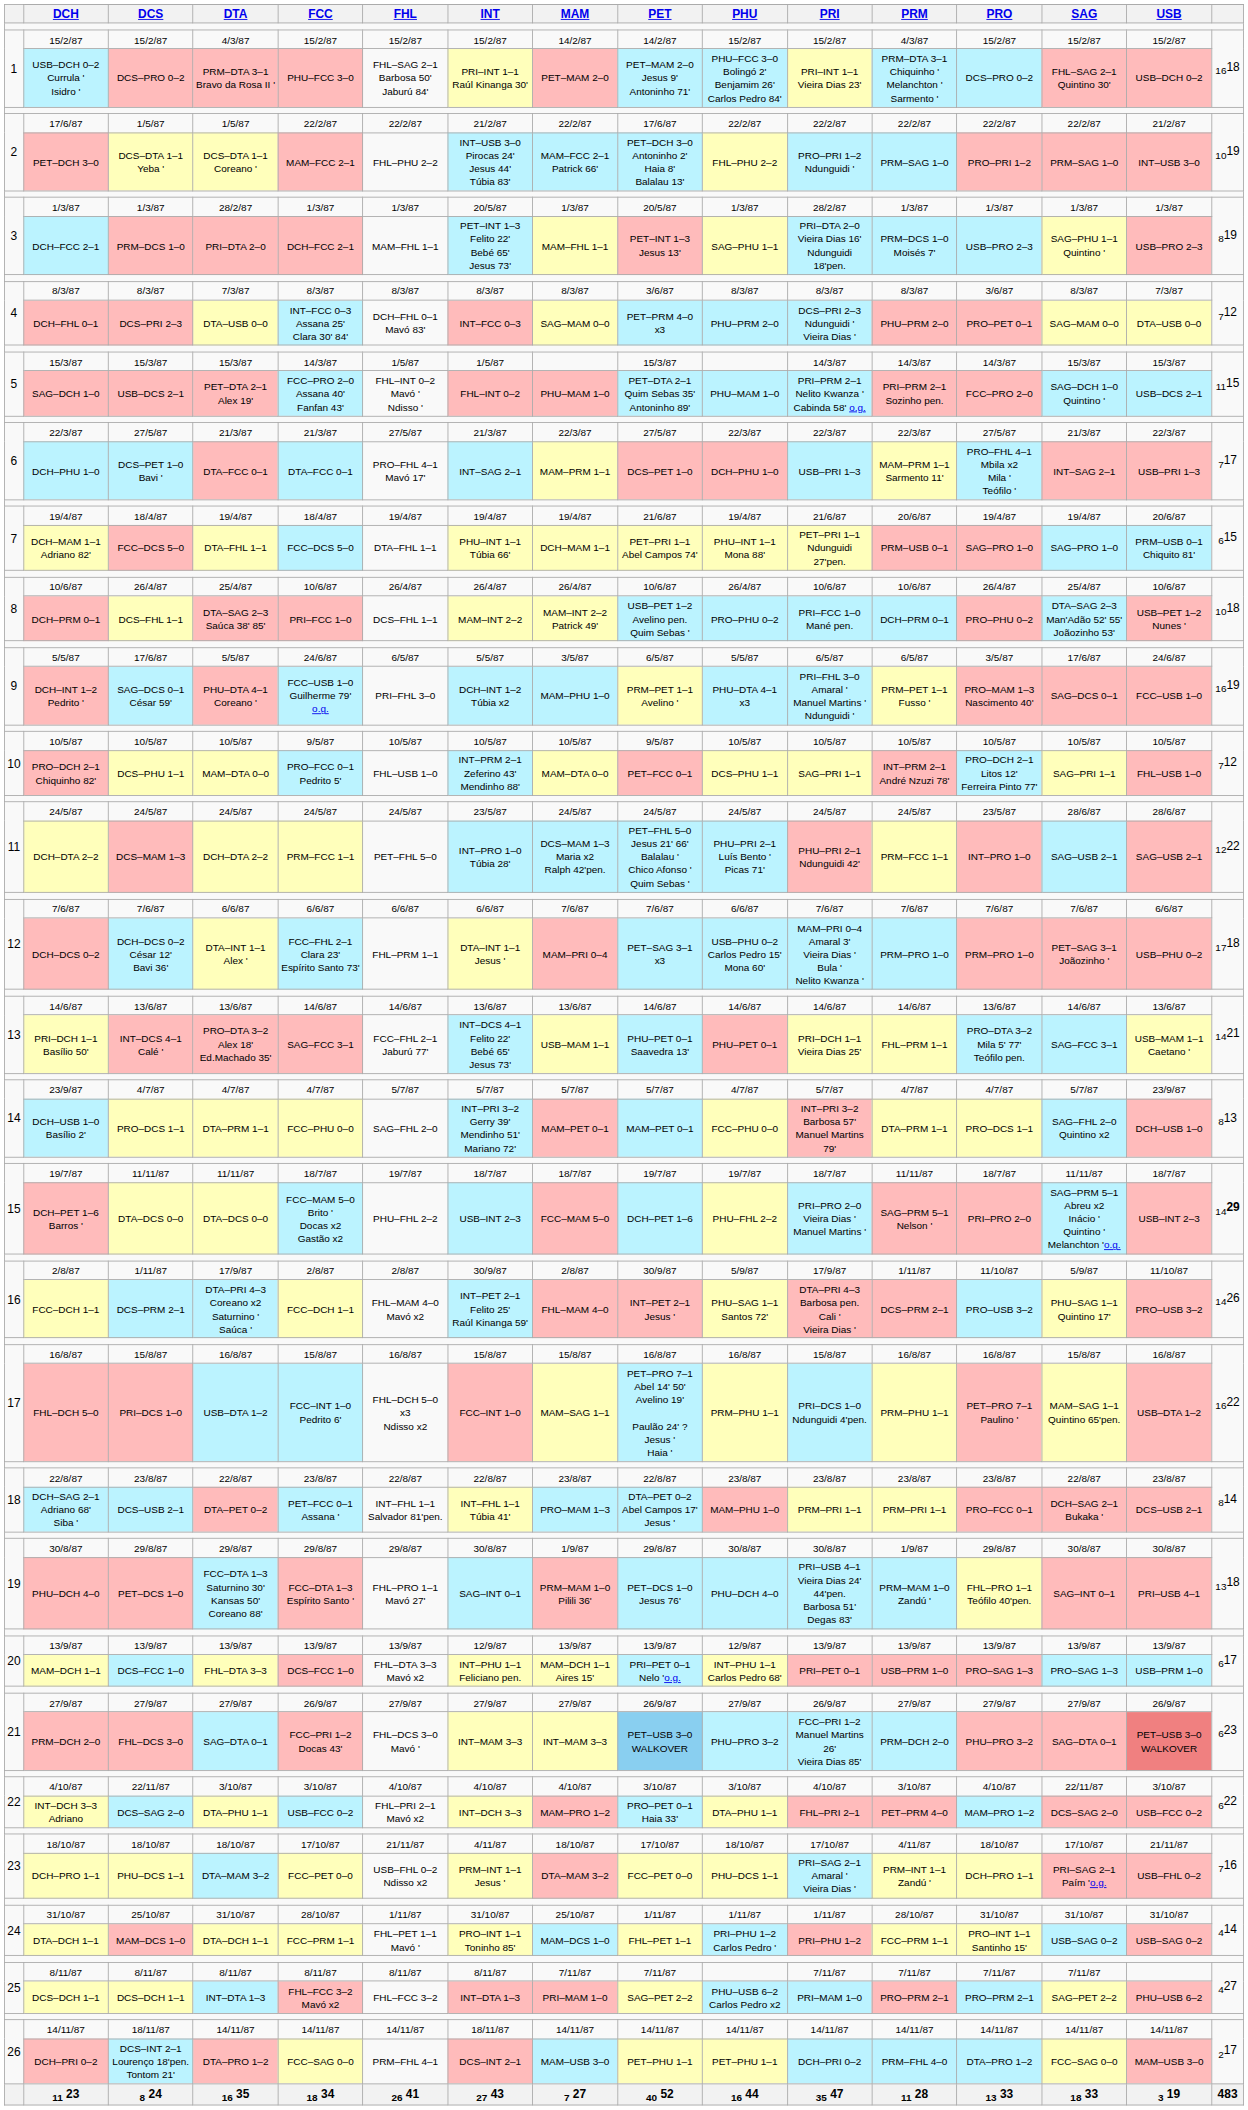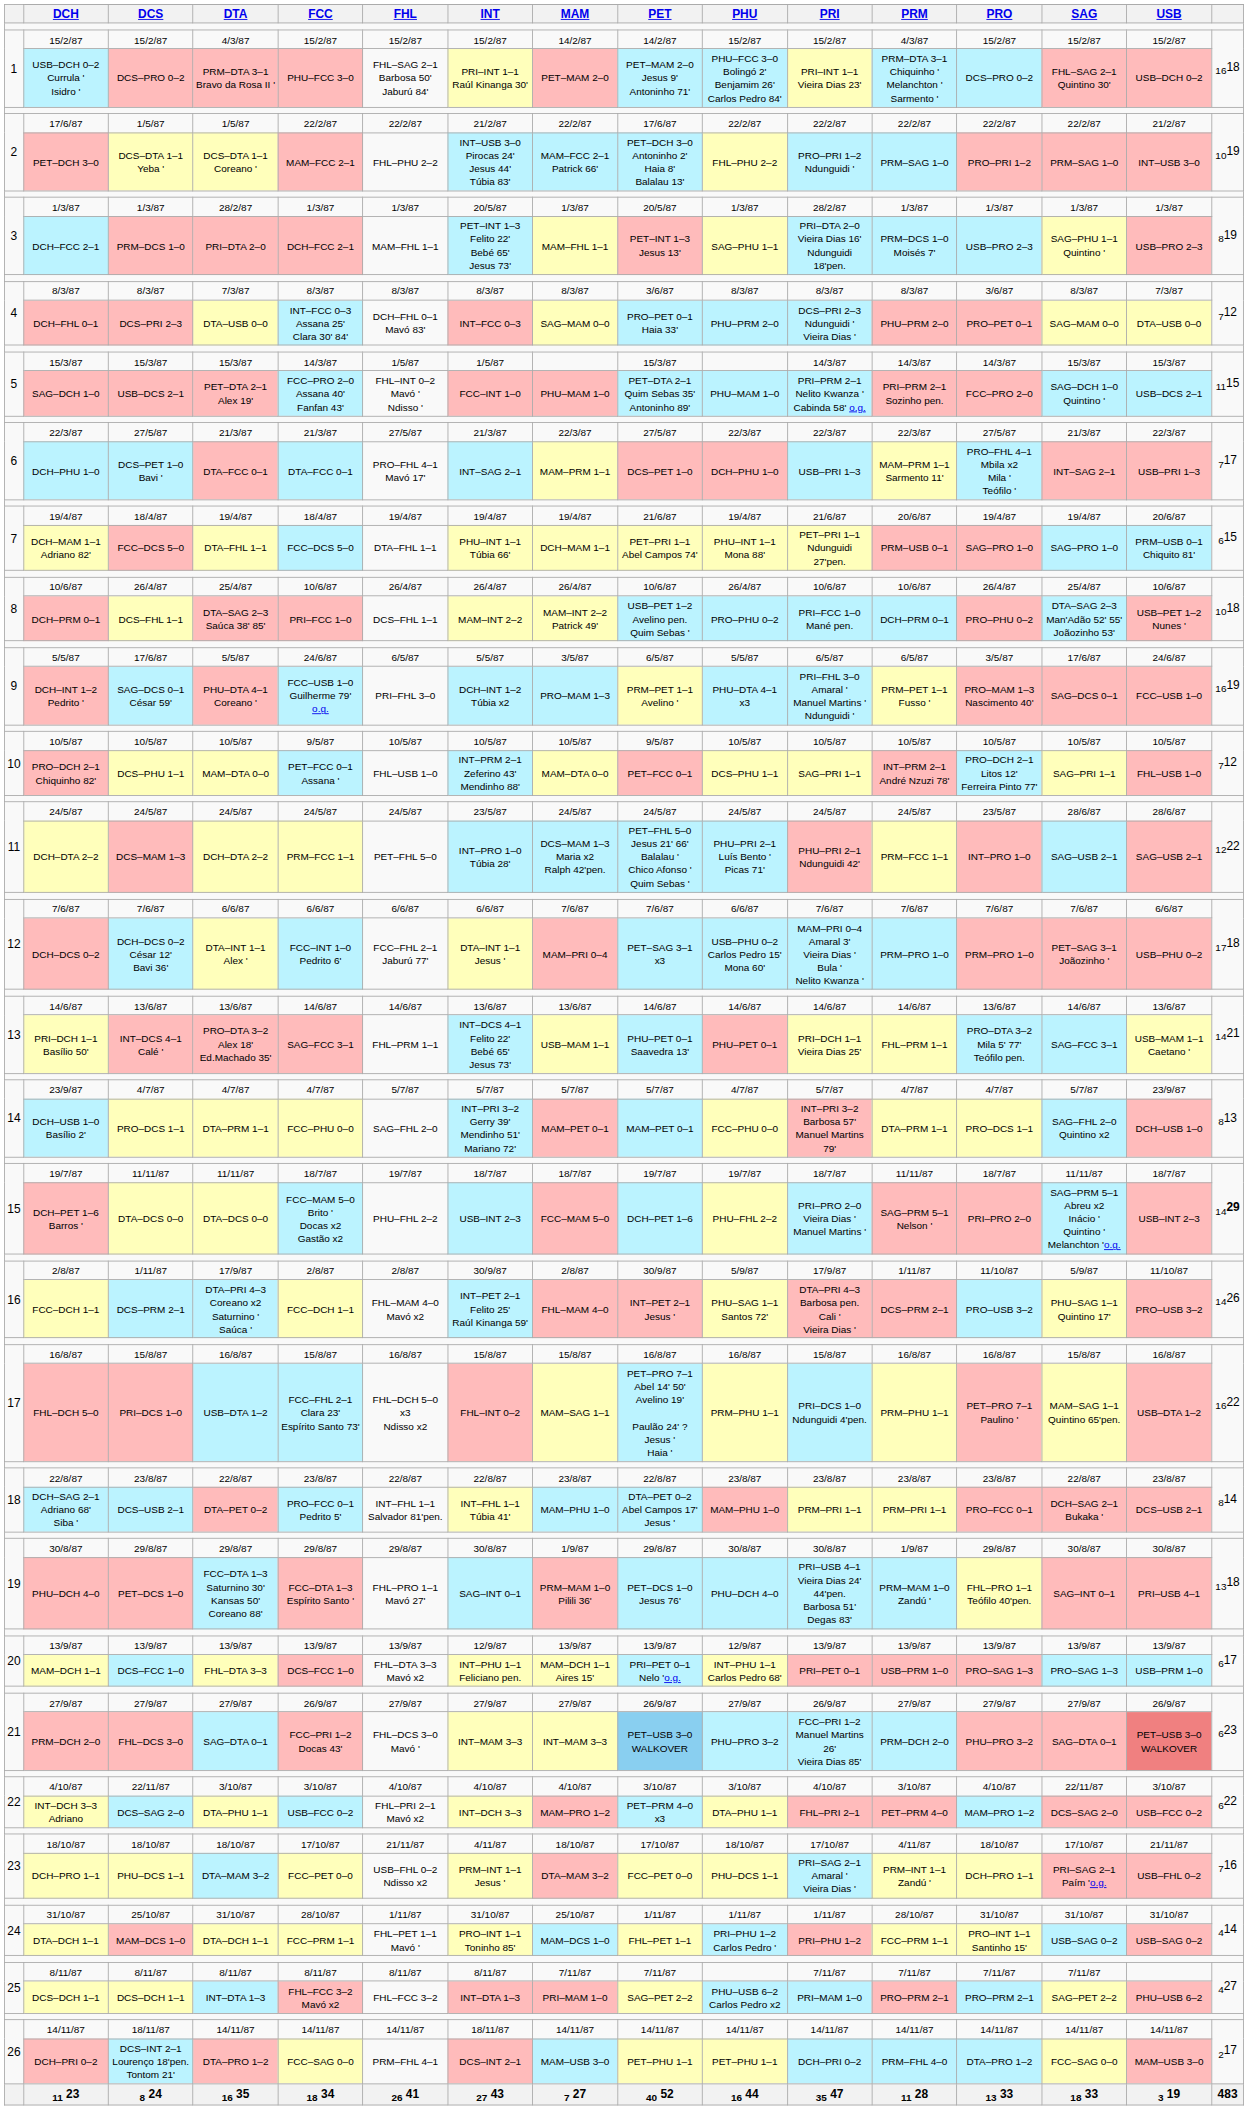(660, 323) PET–PRM 4–0 x3 -> (660, 323) PRO–PET 0–1 Haia 33'
(490, 394) FHL–INT 0–2 -> (490, 394) FCC–INT 1–0
(575, 696) MAM–PHU 1–0 -> (575, 696) PRO–MAM 1–3
(320, 773) PRO–FCC 0–1 Pedrito 5' -> (320, 773) PET–FCC 0–1 Assana '
(320, 954) FCC–FHL 2–1 Clara 23' Espírito Santo 73' -> (320, 954) FCC–INT 1–0 Pedrito 6'
(405, 954) FHL–PRM 1–1 -> (405, 954) FCC–FHL 2–1 Jaburú 77'
(405, 1045) FCC–FHL 2–1 Jaburú 77' -> (405, 1045) FHL–PRM 1–1
(320, 1413) FCC–INT 1–0 Pedrito 6' -> (320, 1413) FCC–FHL 2–1 Clara 23' Espírito Santo 73'
(490, 1413) FCC–INT 1–0 -> (490, 1413) FHL–INT 0–2
(320, 1510) PET–FCC 0–1 Assana ' -> (320, 1510) PRO–FCC 0–1 Pedrito 5'
(575, 1510) PRO–MAM 1–3 -> (575, 1510) MAM–PHU 1–0
(660, 1812) PRO–PET 0–1 Haia 33' -> (660, 1812) PET–PRM 4–0 x3
